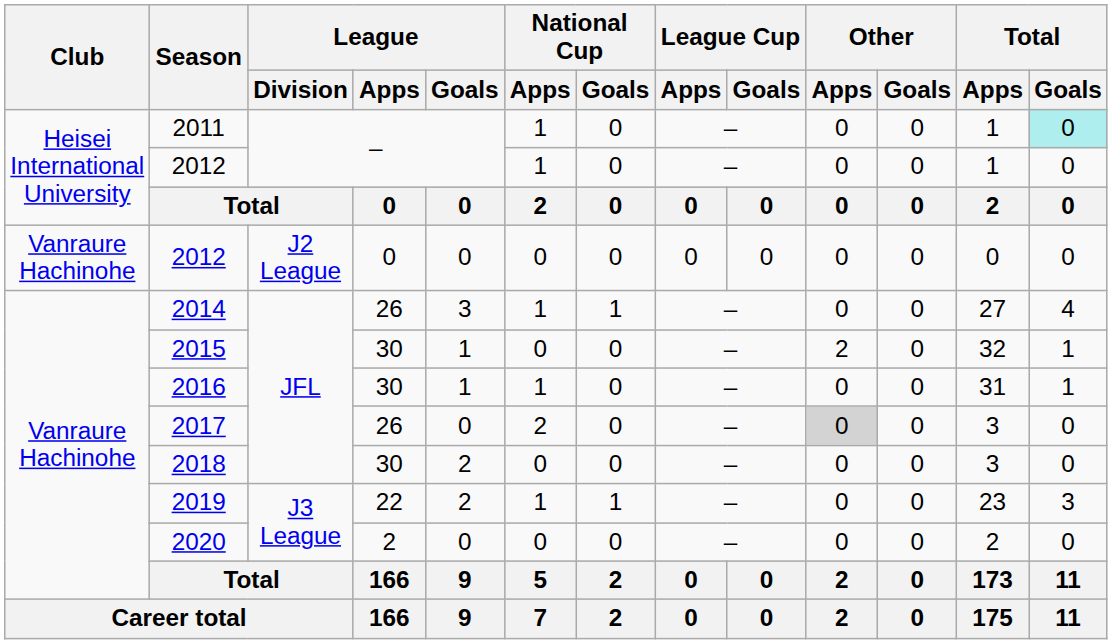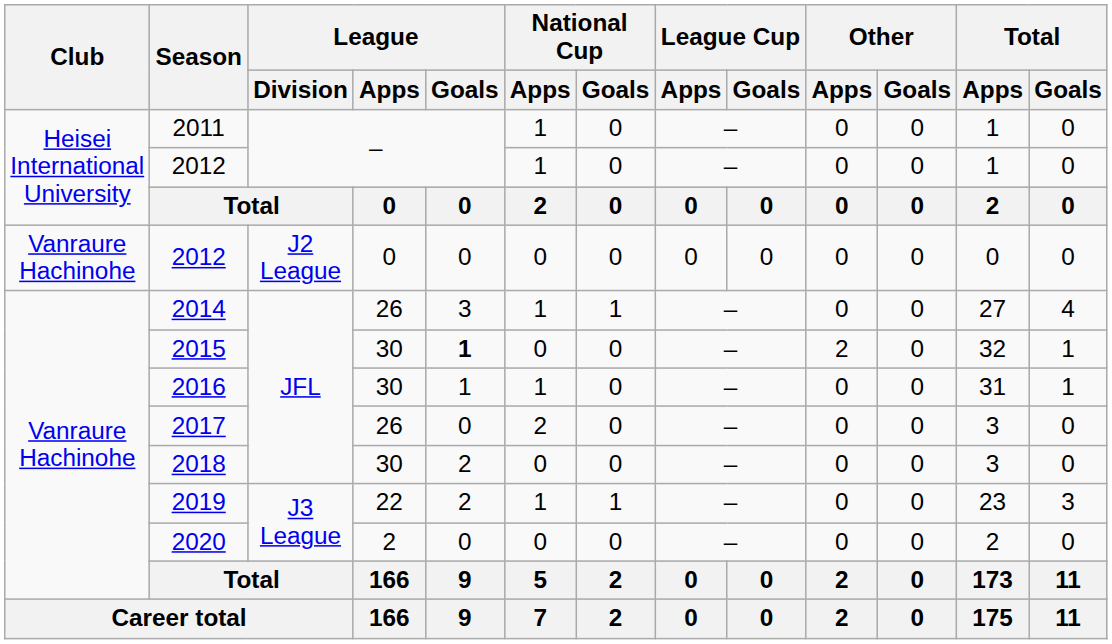(1068, 128) paleturquoise background -> (1068, 128) no background
(465, 348) normal -> (465, 348) bold
(842, 425) lightgrey background -> (842, 425) no background
